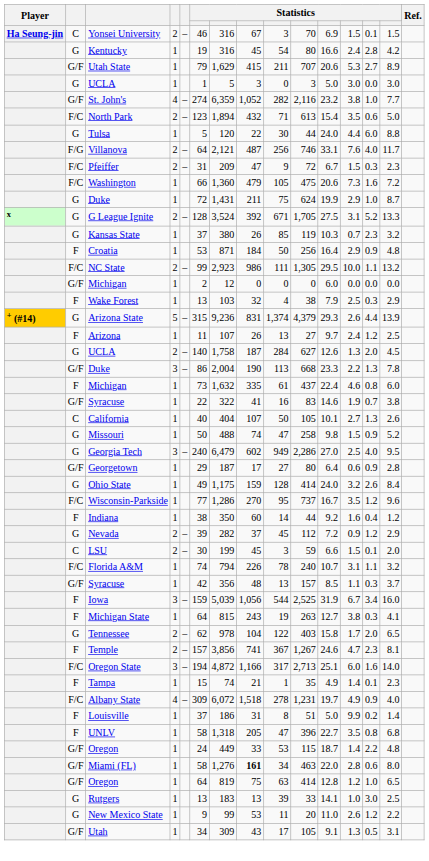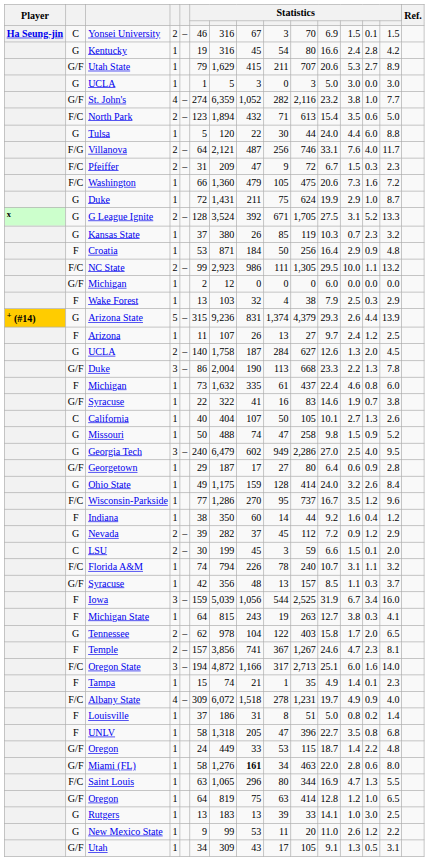(354, 716) 9.9 -> (354, 716) 0.8
+ row: (76, 782)
